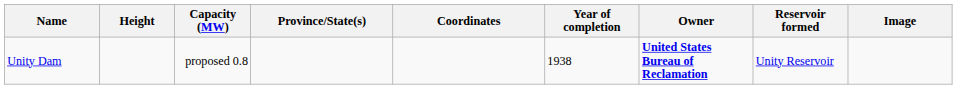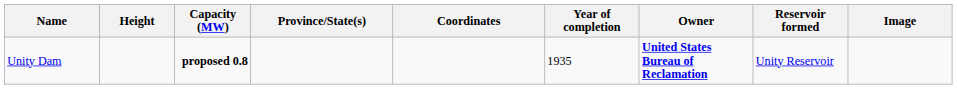(217, 60) normal -> (215, 60) bold
(560, 60) 1938 -> (560, 60) 1935
